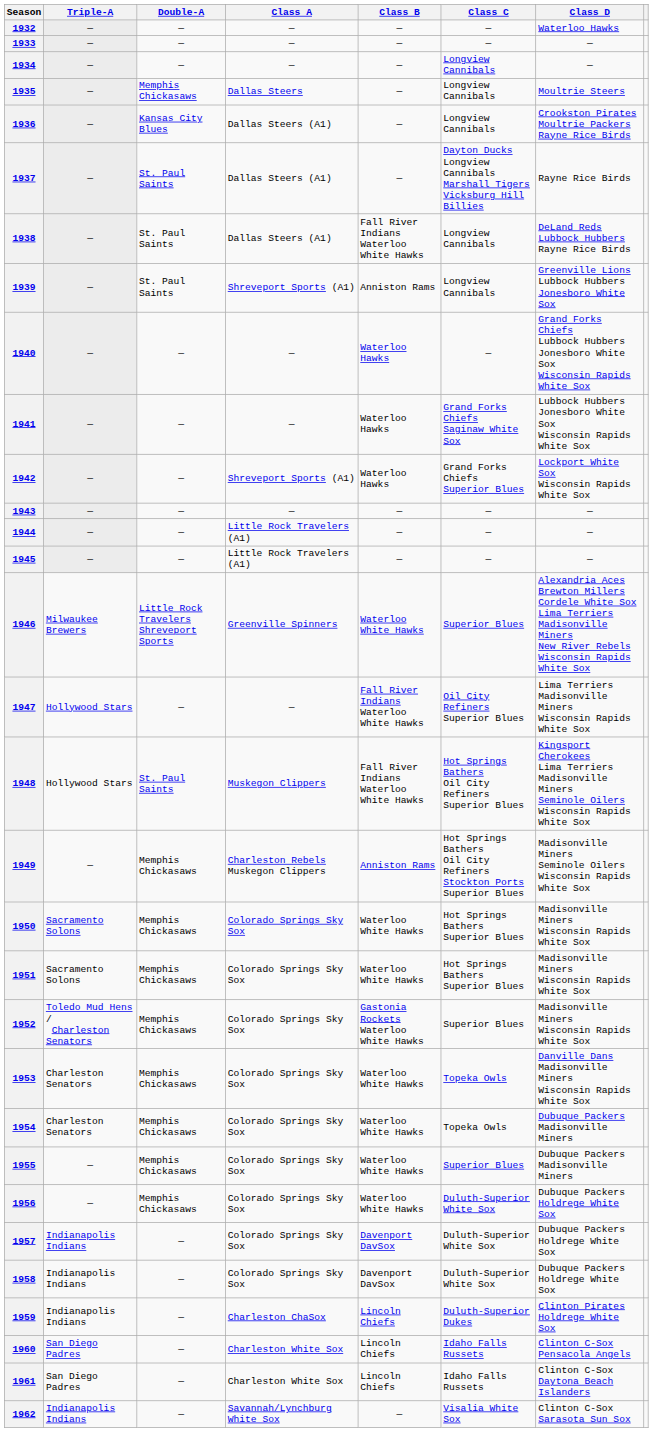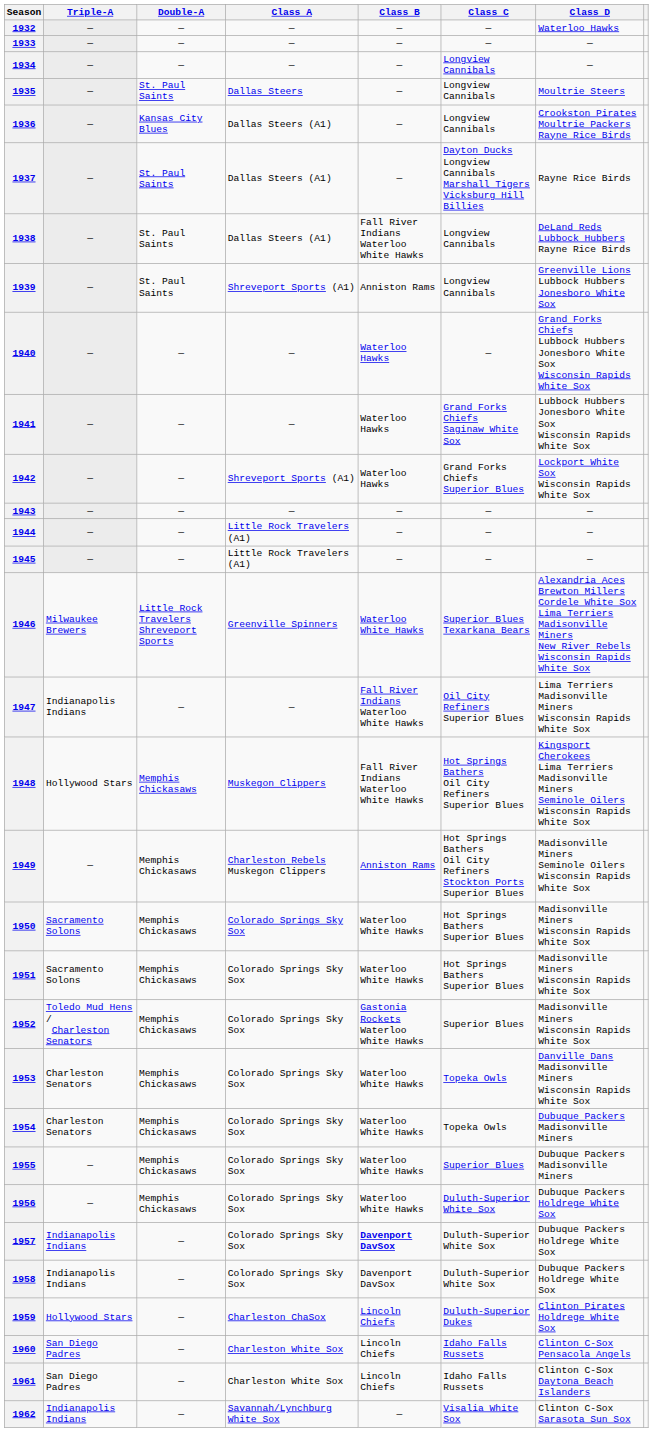(168, 92) Memphis Chickasaws -> (162, 92) St. Paul Saints
(484, 625) Superior Blues -> (487, 625) Superior Blues Texarkana Bears
(89, 707) Hollywood Stars -> (81, 707) Indianapolis Indians
(162, 784) St. Paul Saints -> (168, 784) Memphis Chickasaws
(386, 1241) normal -> (386, 1241) bold
(81, 1317) Indianapolis Indians -> (89, 1317) Hollywood Stars
